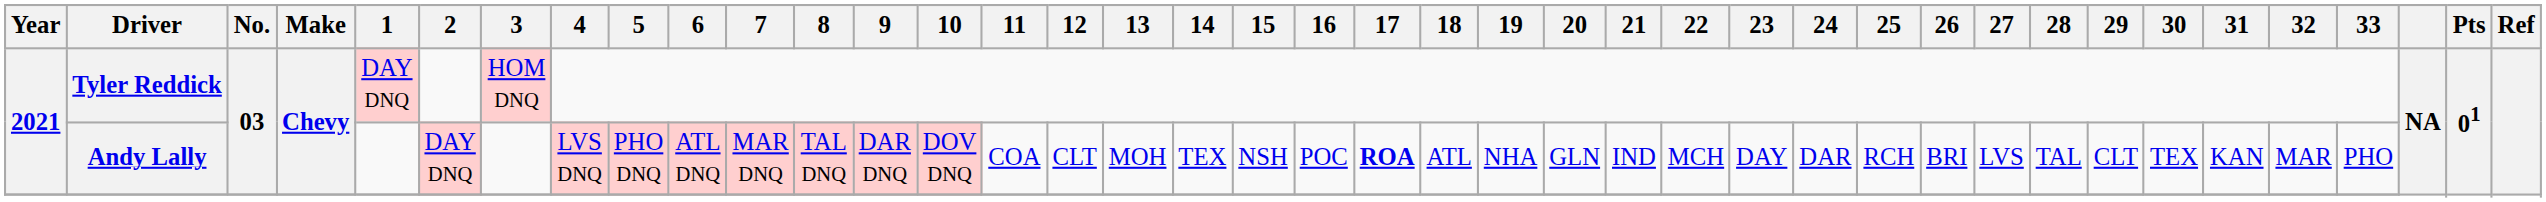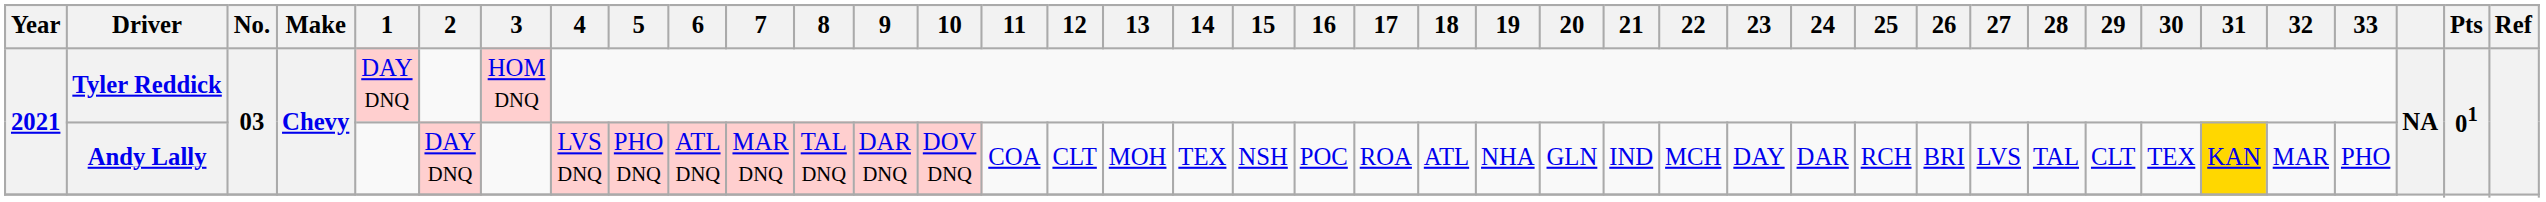(1387, 157) bold -> (1386, 157) normal
(2237, 157) no background -> (2234, 157) gold background
